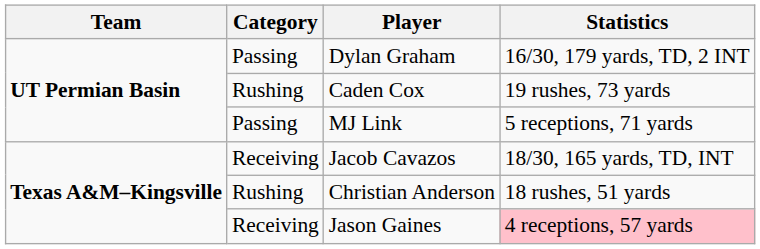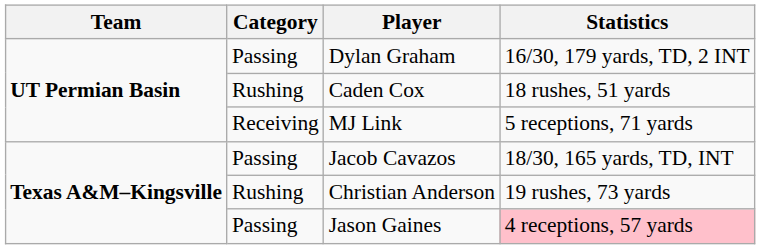(588, 89) 19 rushes, 73 yards -> (588, 89) 18 rushes, 51 yards
(265, 123) Passing -> (275, 123) Receiving
(275, 157) Receiving -> (265, 157) Passing
(588, 191) 18 rushes, 51 yards -> (588, 191) 19 rushes, 73 yards
(275, 225) Receiving -> (265, 225) Passing
